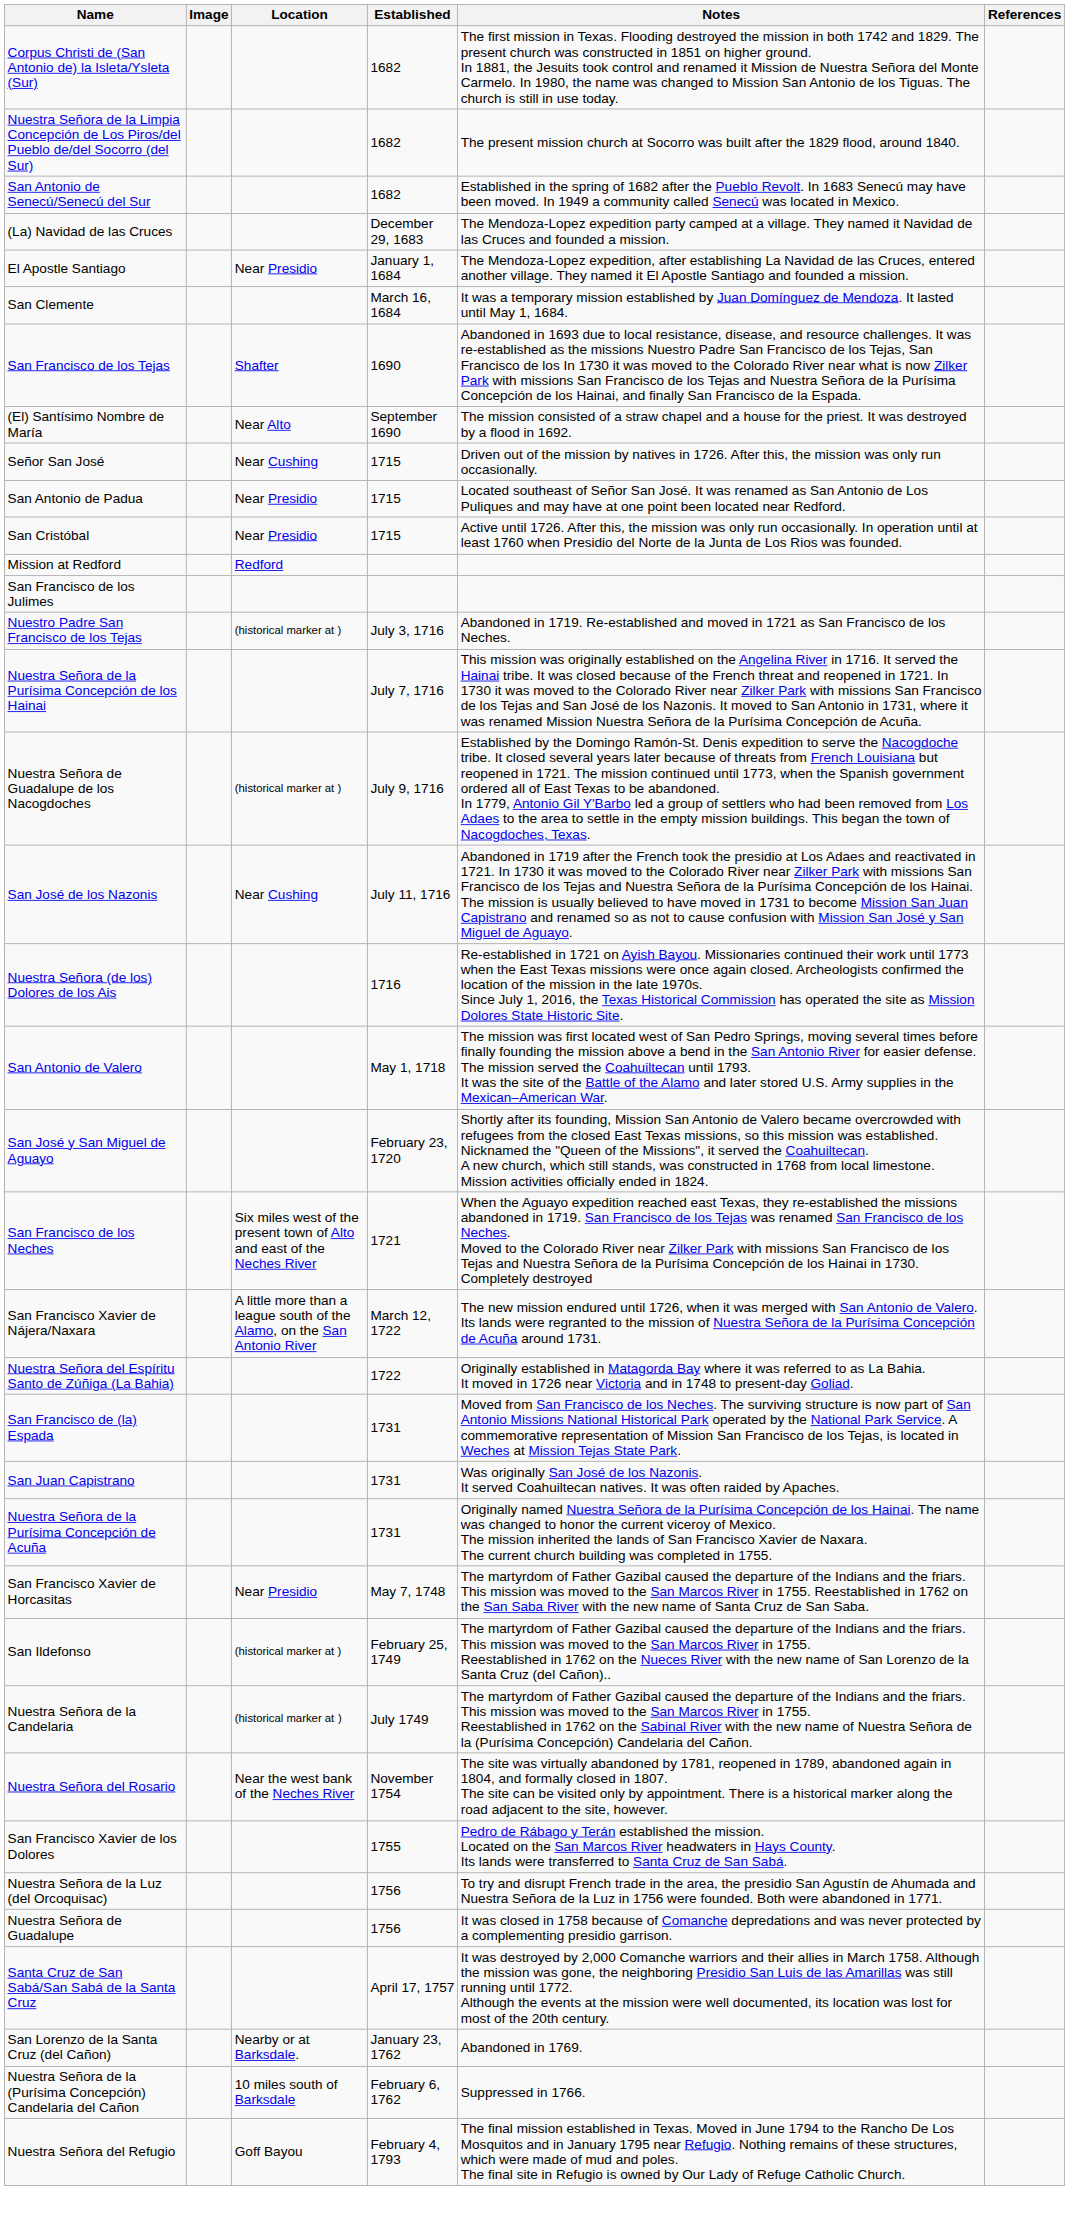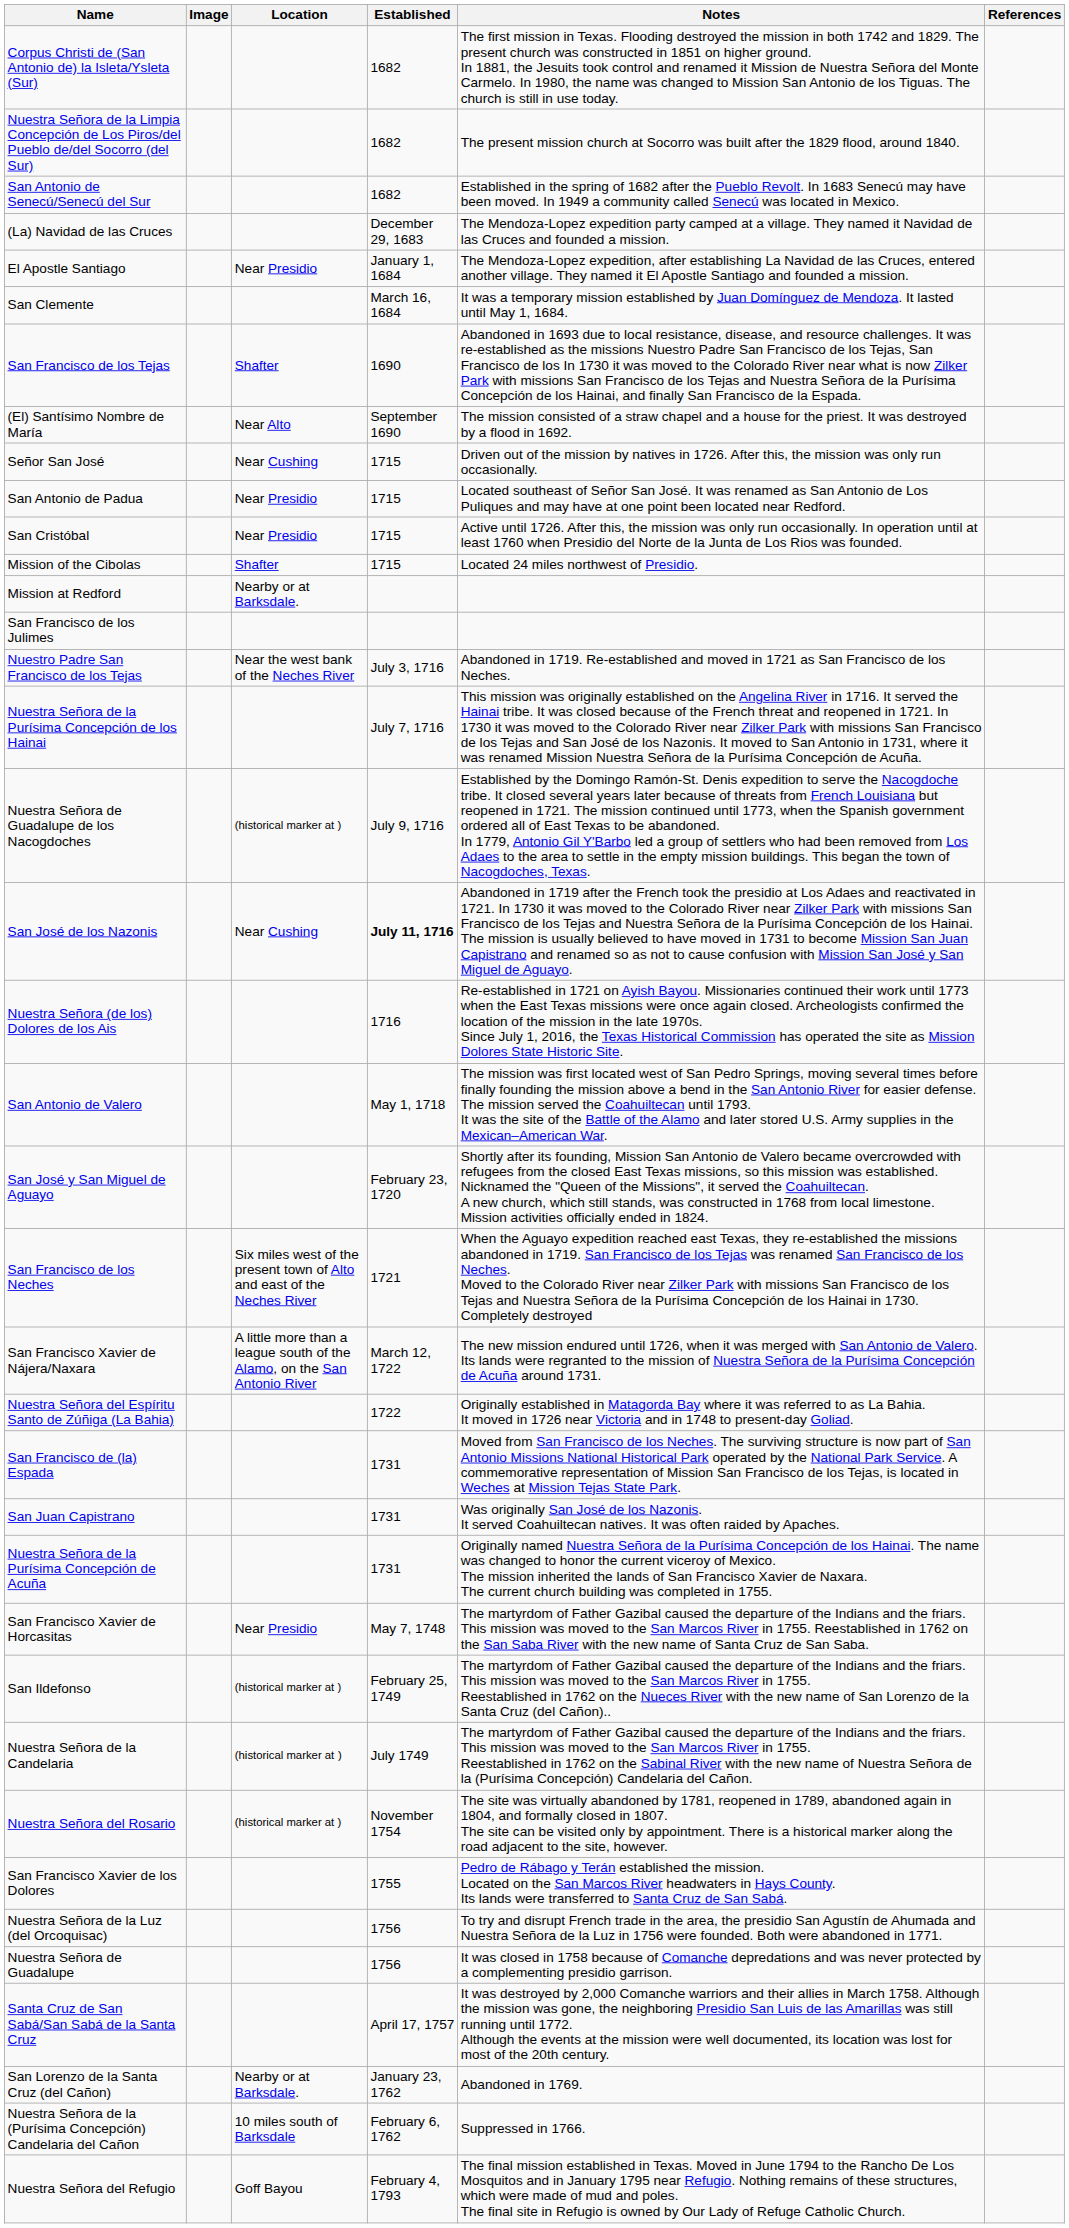+ row: (74, 564)
(259, 564) Redford -> (272, 594) Nearby or at Barksdale.
(288, 630) (historical marker at ) -> (295, 667) Near the west bank of the Neches River
(410, 894) normal -> (412, 931) bold
(295, 1786) Near the west bank of the Neches River -> (288, 1823) (historical marker at )
